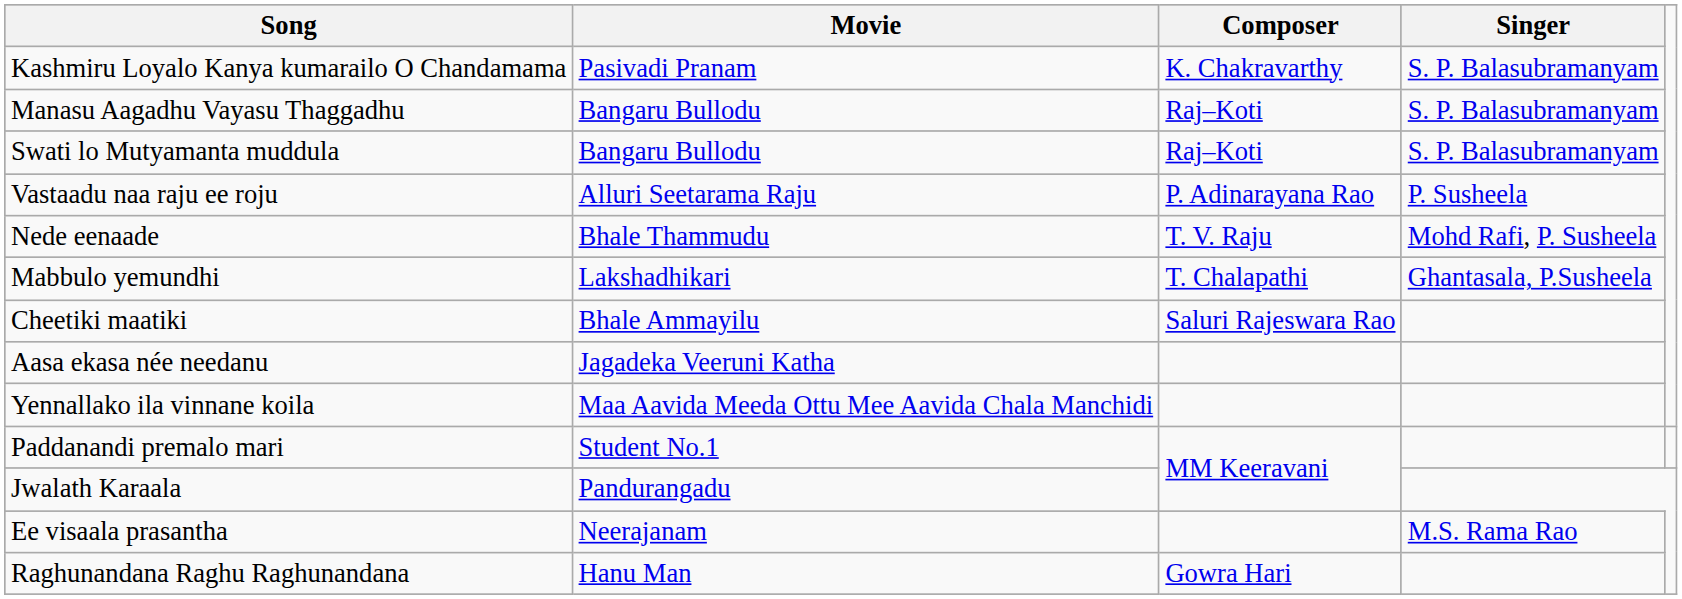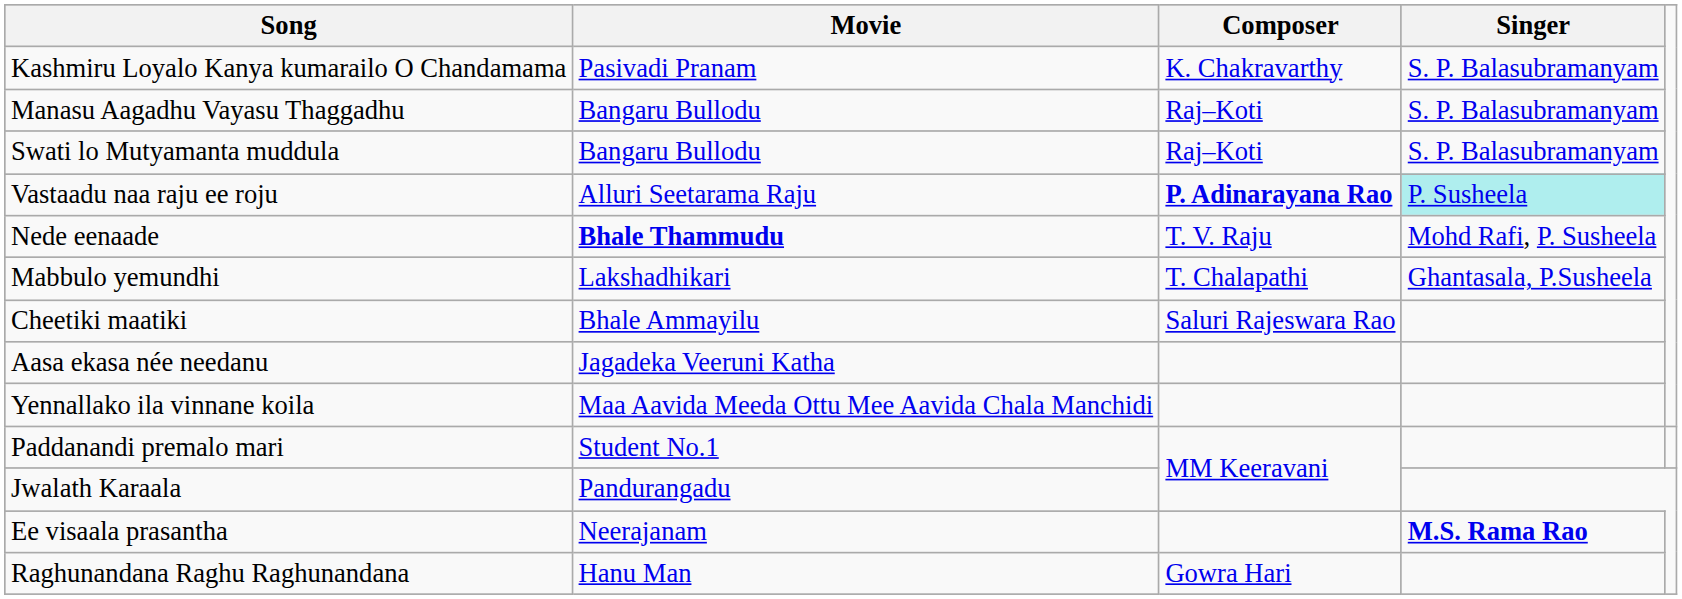(1270, 194) normal -> (1279, 194) bold
(1468, 194) no background -> (1468, 194) paleturquoise background
(674, 236) normal -> (681, 236) bold
(1493, 531) normal -> (1498, 531) bold
